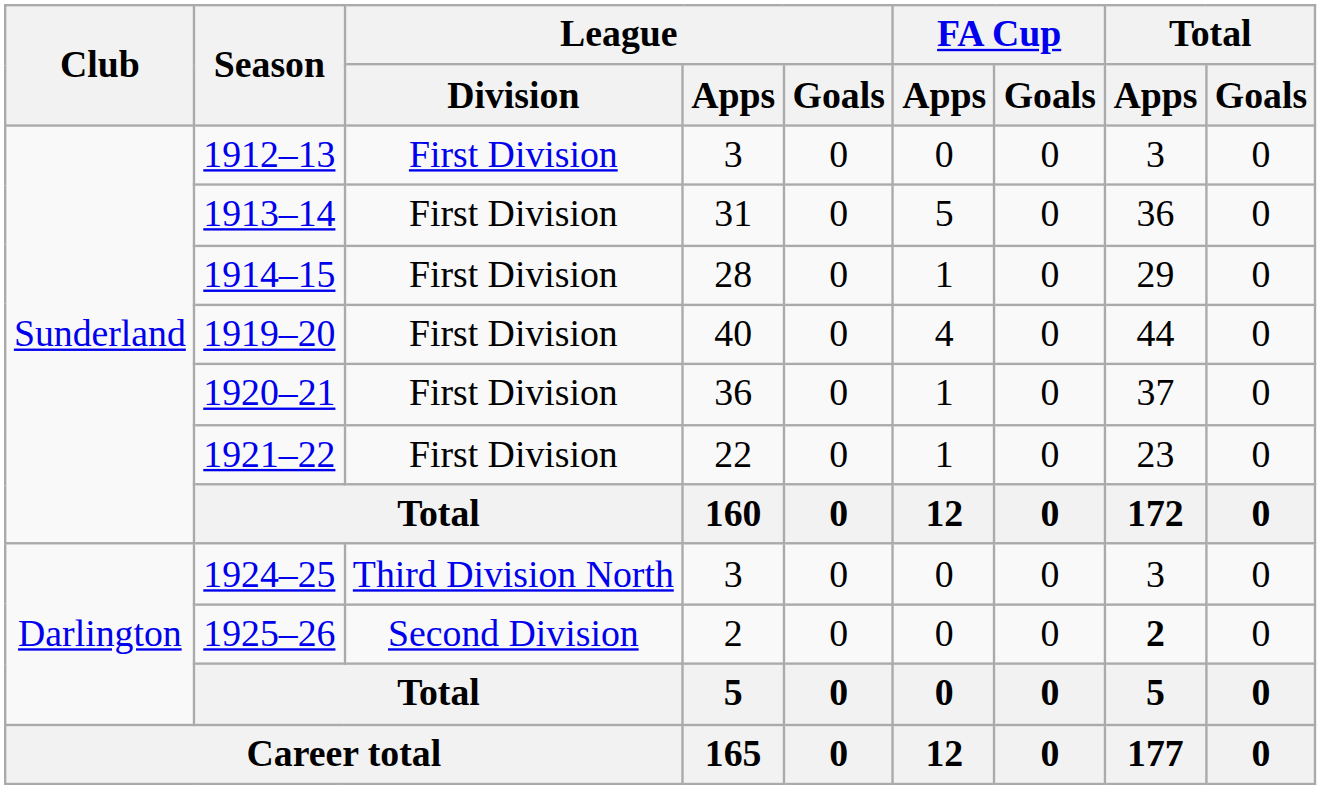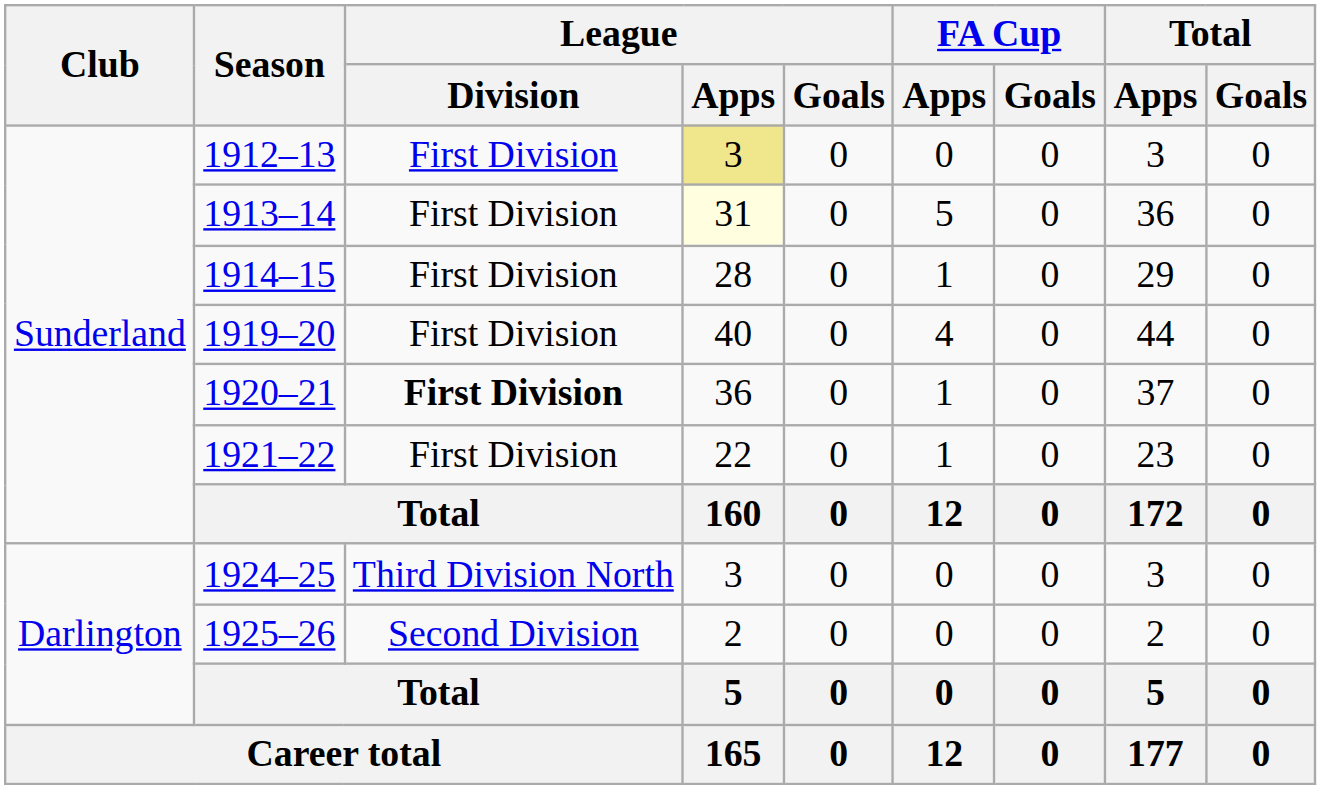(733, 154) no background -> (733, 154) khaki background
(733, 214) no background -> (733, 214) lightyellow background
(513, 393) normal -> (513, 393) bold
(1155, 633) bold -> (1155, 633) normal
